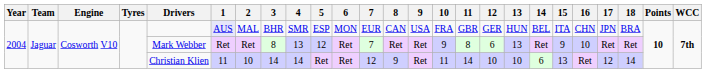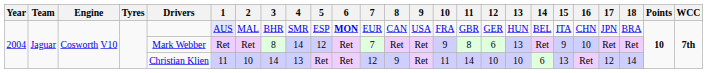(346, 28) normal -> (346, 28) bold
(298, 44) 13 -> (298, 44) 14
(298, 60) 14 -> (298, 60) 13
